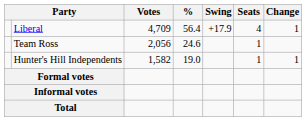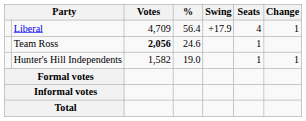(159, 44) normal -> (159, 44) bold
